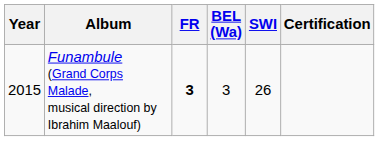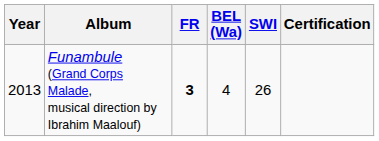(24, 90) 2015 -> (24, 90) 2013
(226, 90) 3 -> (226, 90) 4
